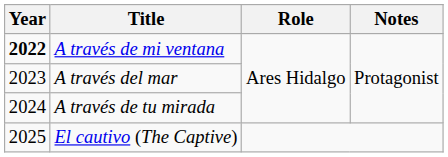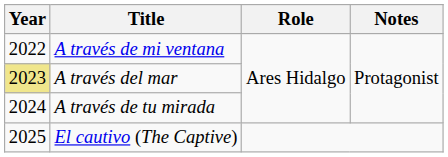(27, 48) bold -> (27, 48) normal
(27, 78) no background -> (27, 78) khaki background
